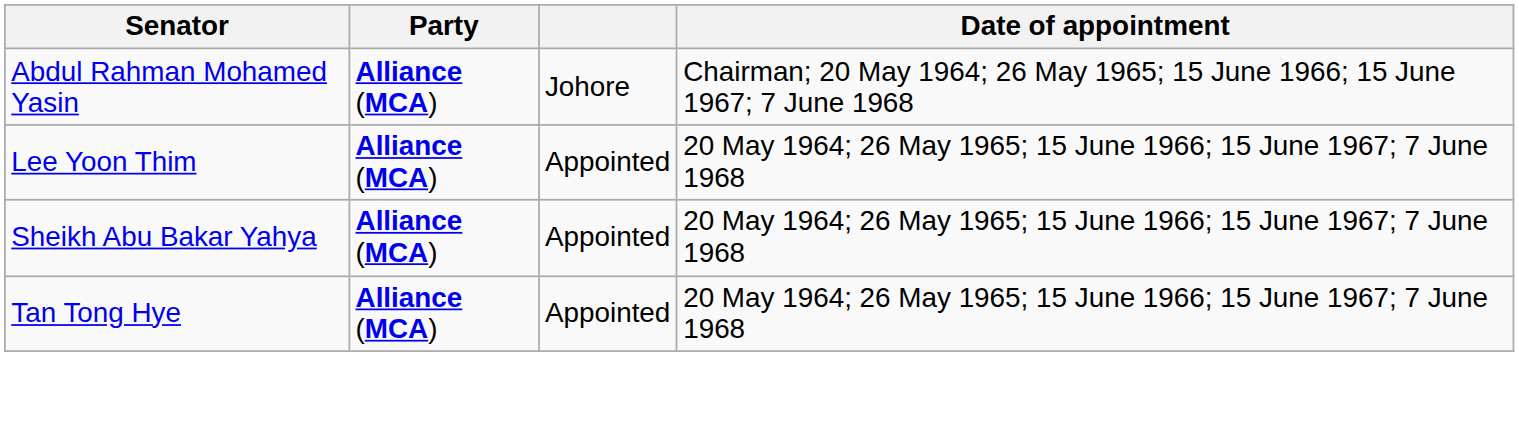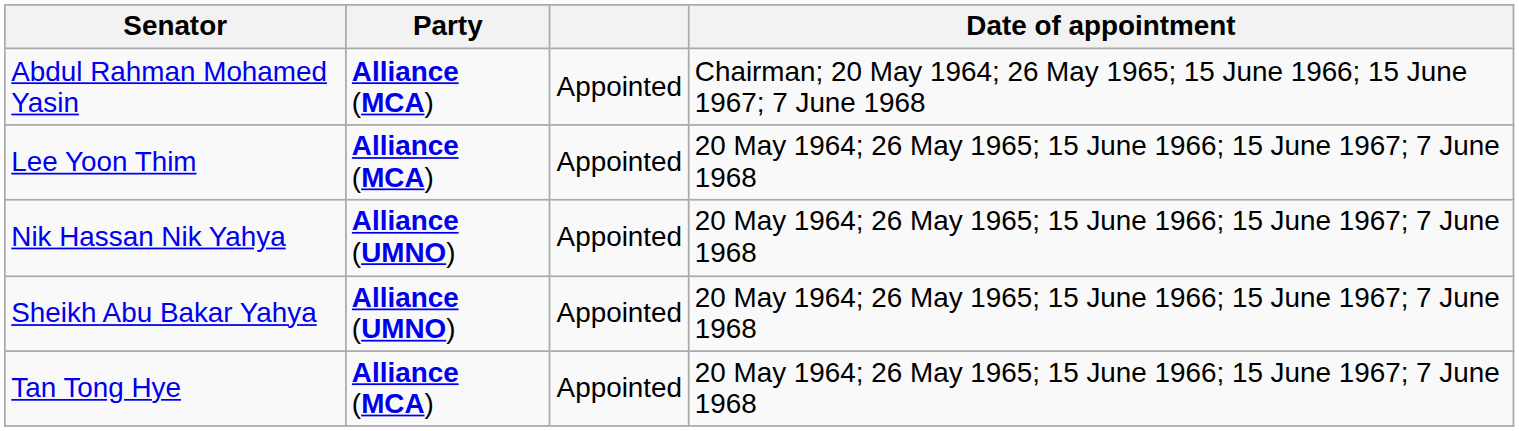(588, 86) Johore -> (619, 86) Appointed
+ row: (148, 237)
(409, 237) Alliance (MCA) -> (405, 312) Alliance (UMNO)
